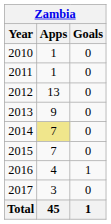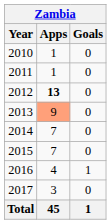(54, 92) normal -> (54, 92) bold
(54, 111) no background -> (54, 111) lightsalmon background
(54, 131) khaki background -> (54, 131) no background
